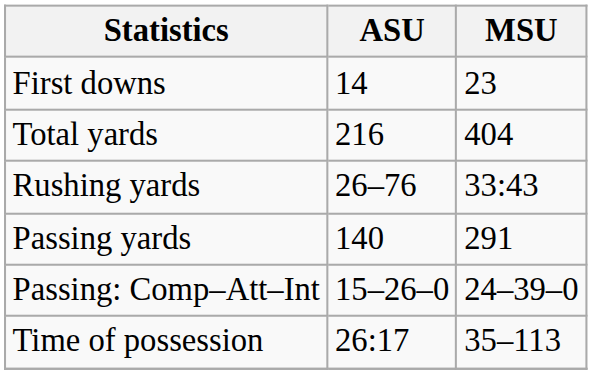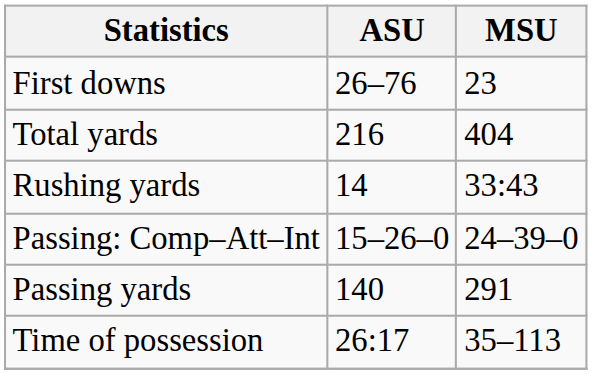(351, 82) 14 -> (376, 82) 26–76
(376, 186) 26–76 -> (351, 186) 14
rows swapped: (102, 238) <-> (166, 289)
